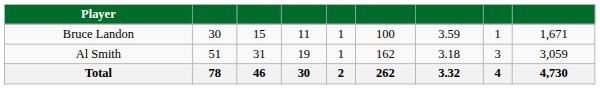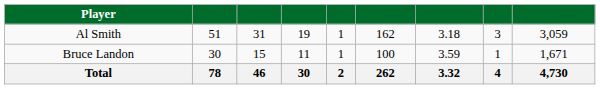rows swapped: (98, 53) <-> (98, 34)
